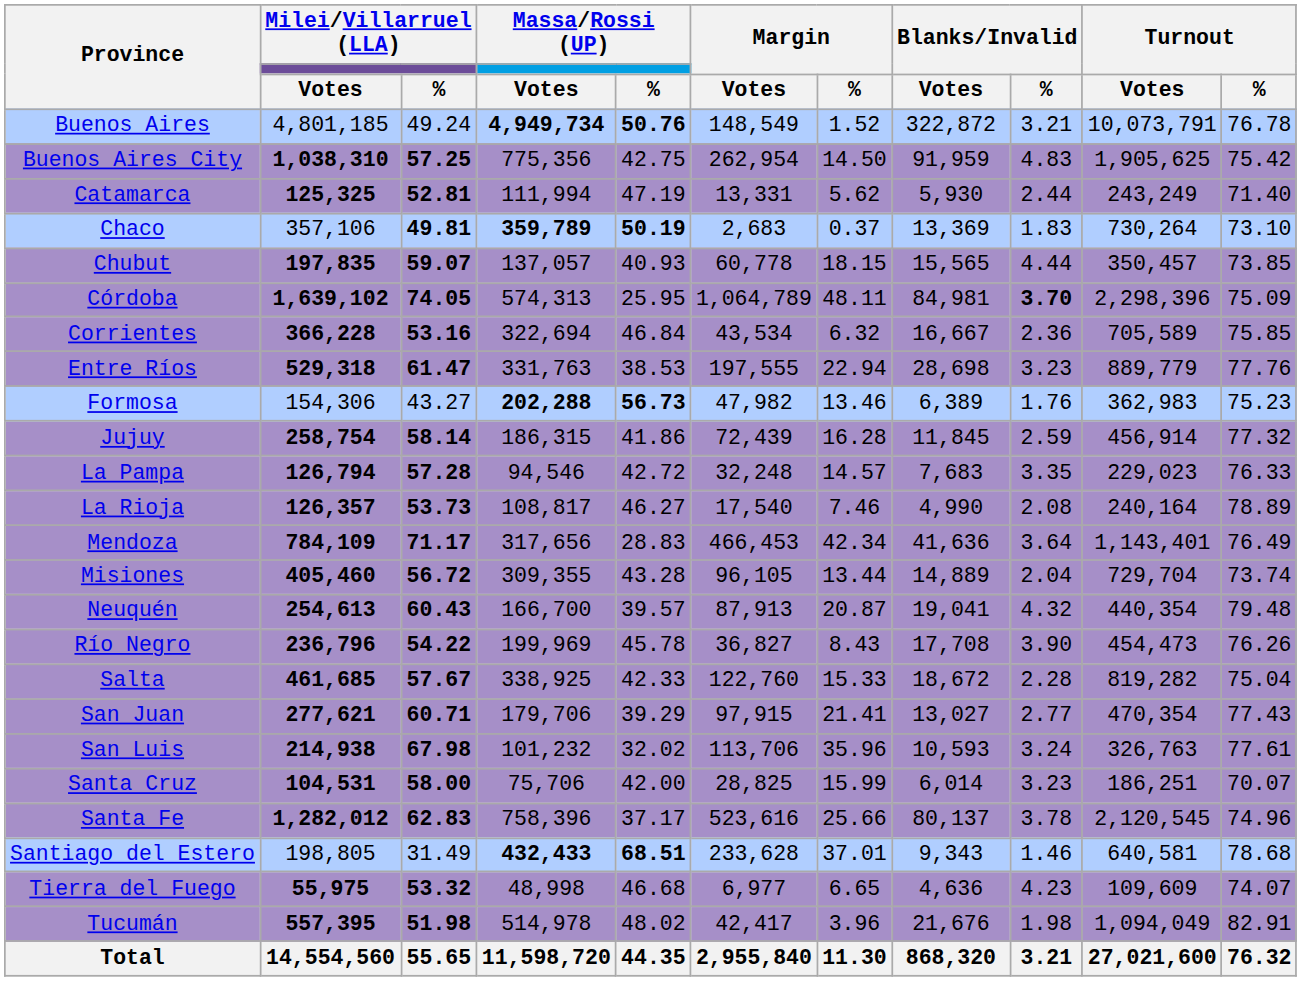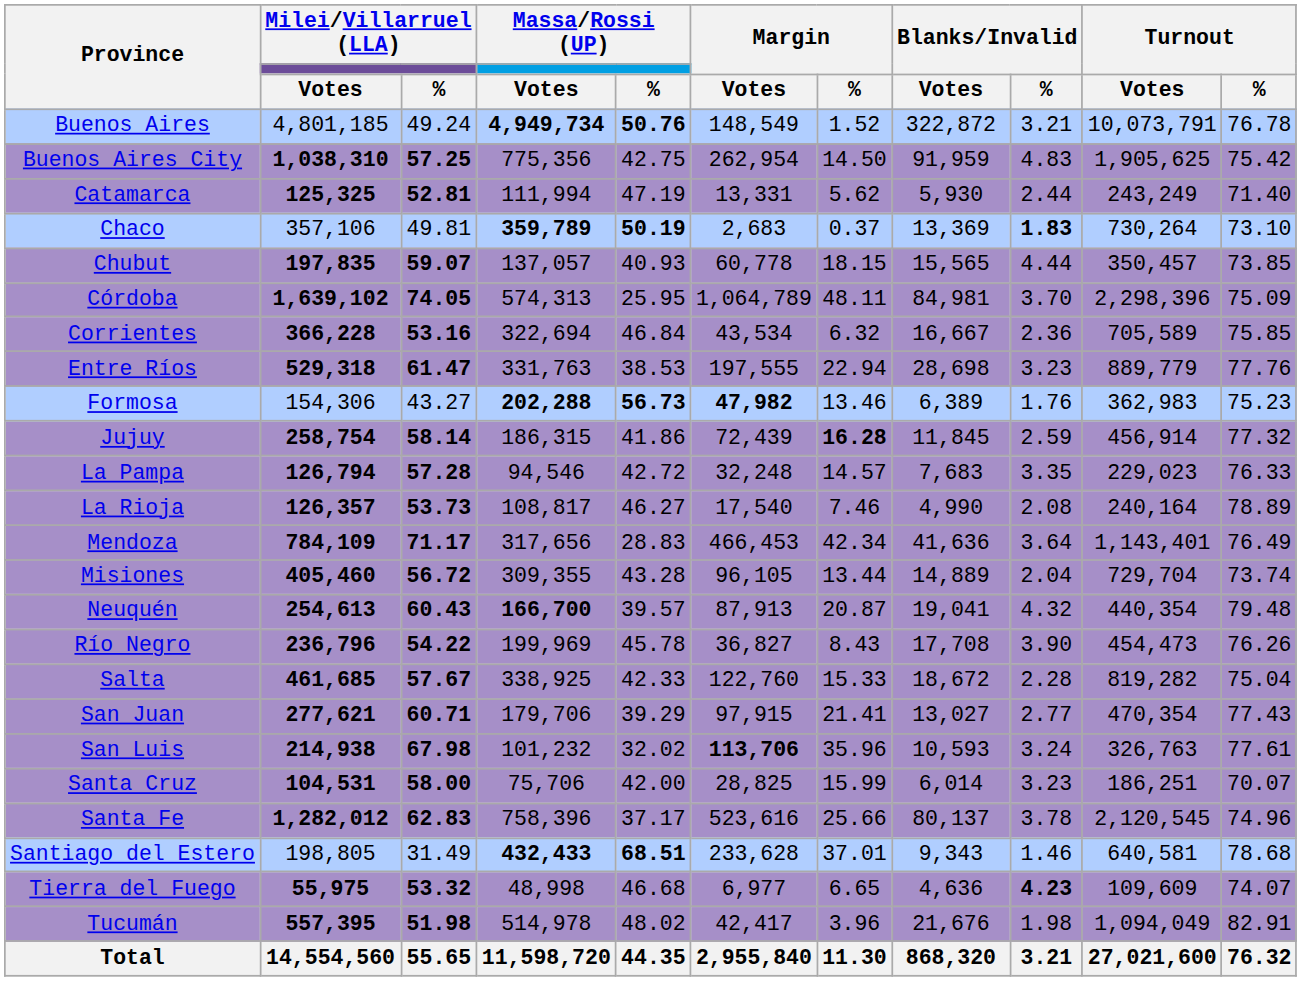(439, 231) bold -> (439, 231) normal
(1046, 231) normal -> (1046, 231) bold
(1046, 300) bold -> (1046, 300) normal
(754, 404) normal -> (754, 404) bold
(854, 439) normal -> (854, 439) bold
(546, 612) normal -> (546, 612) bold
(754, 751) normal -> (754, 751) bold
(1046, 890) normal -> (1046, 890) bold
